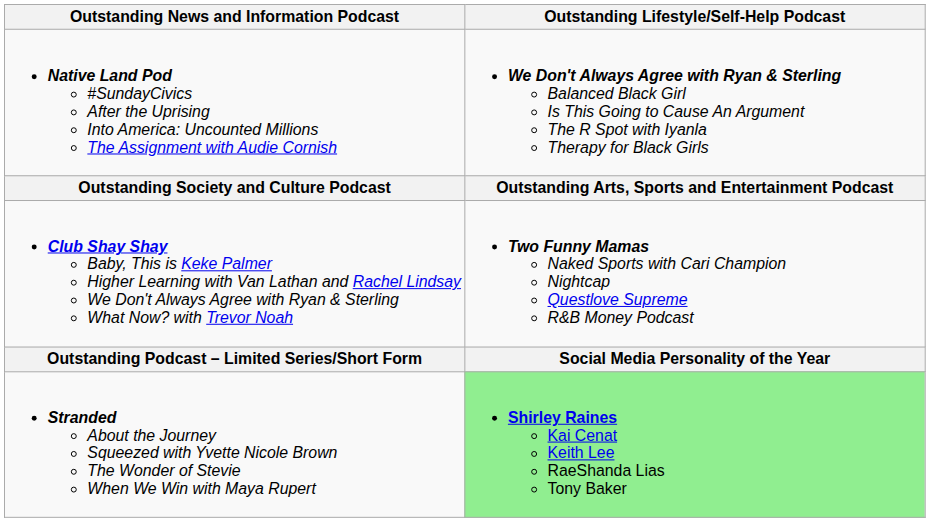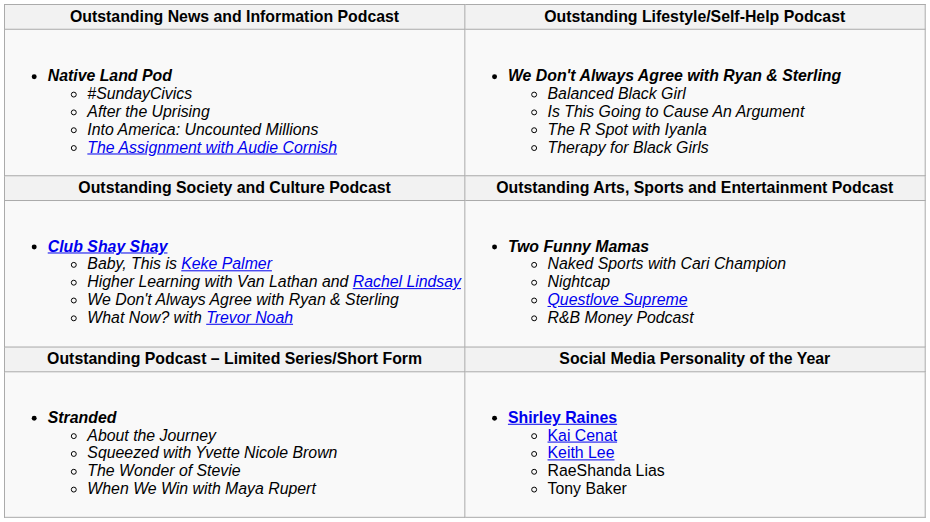(695, 454) lightgreen background -> (695, 454) no background
